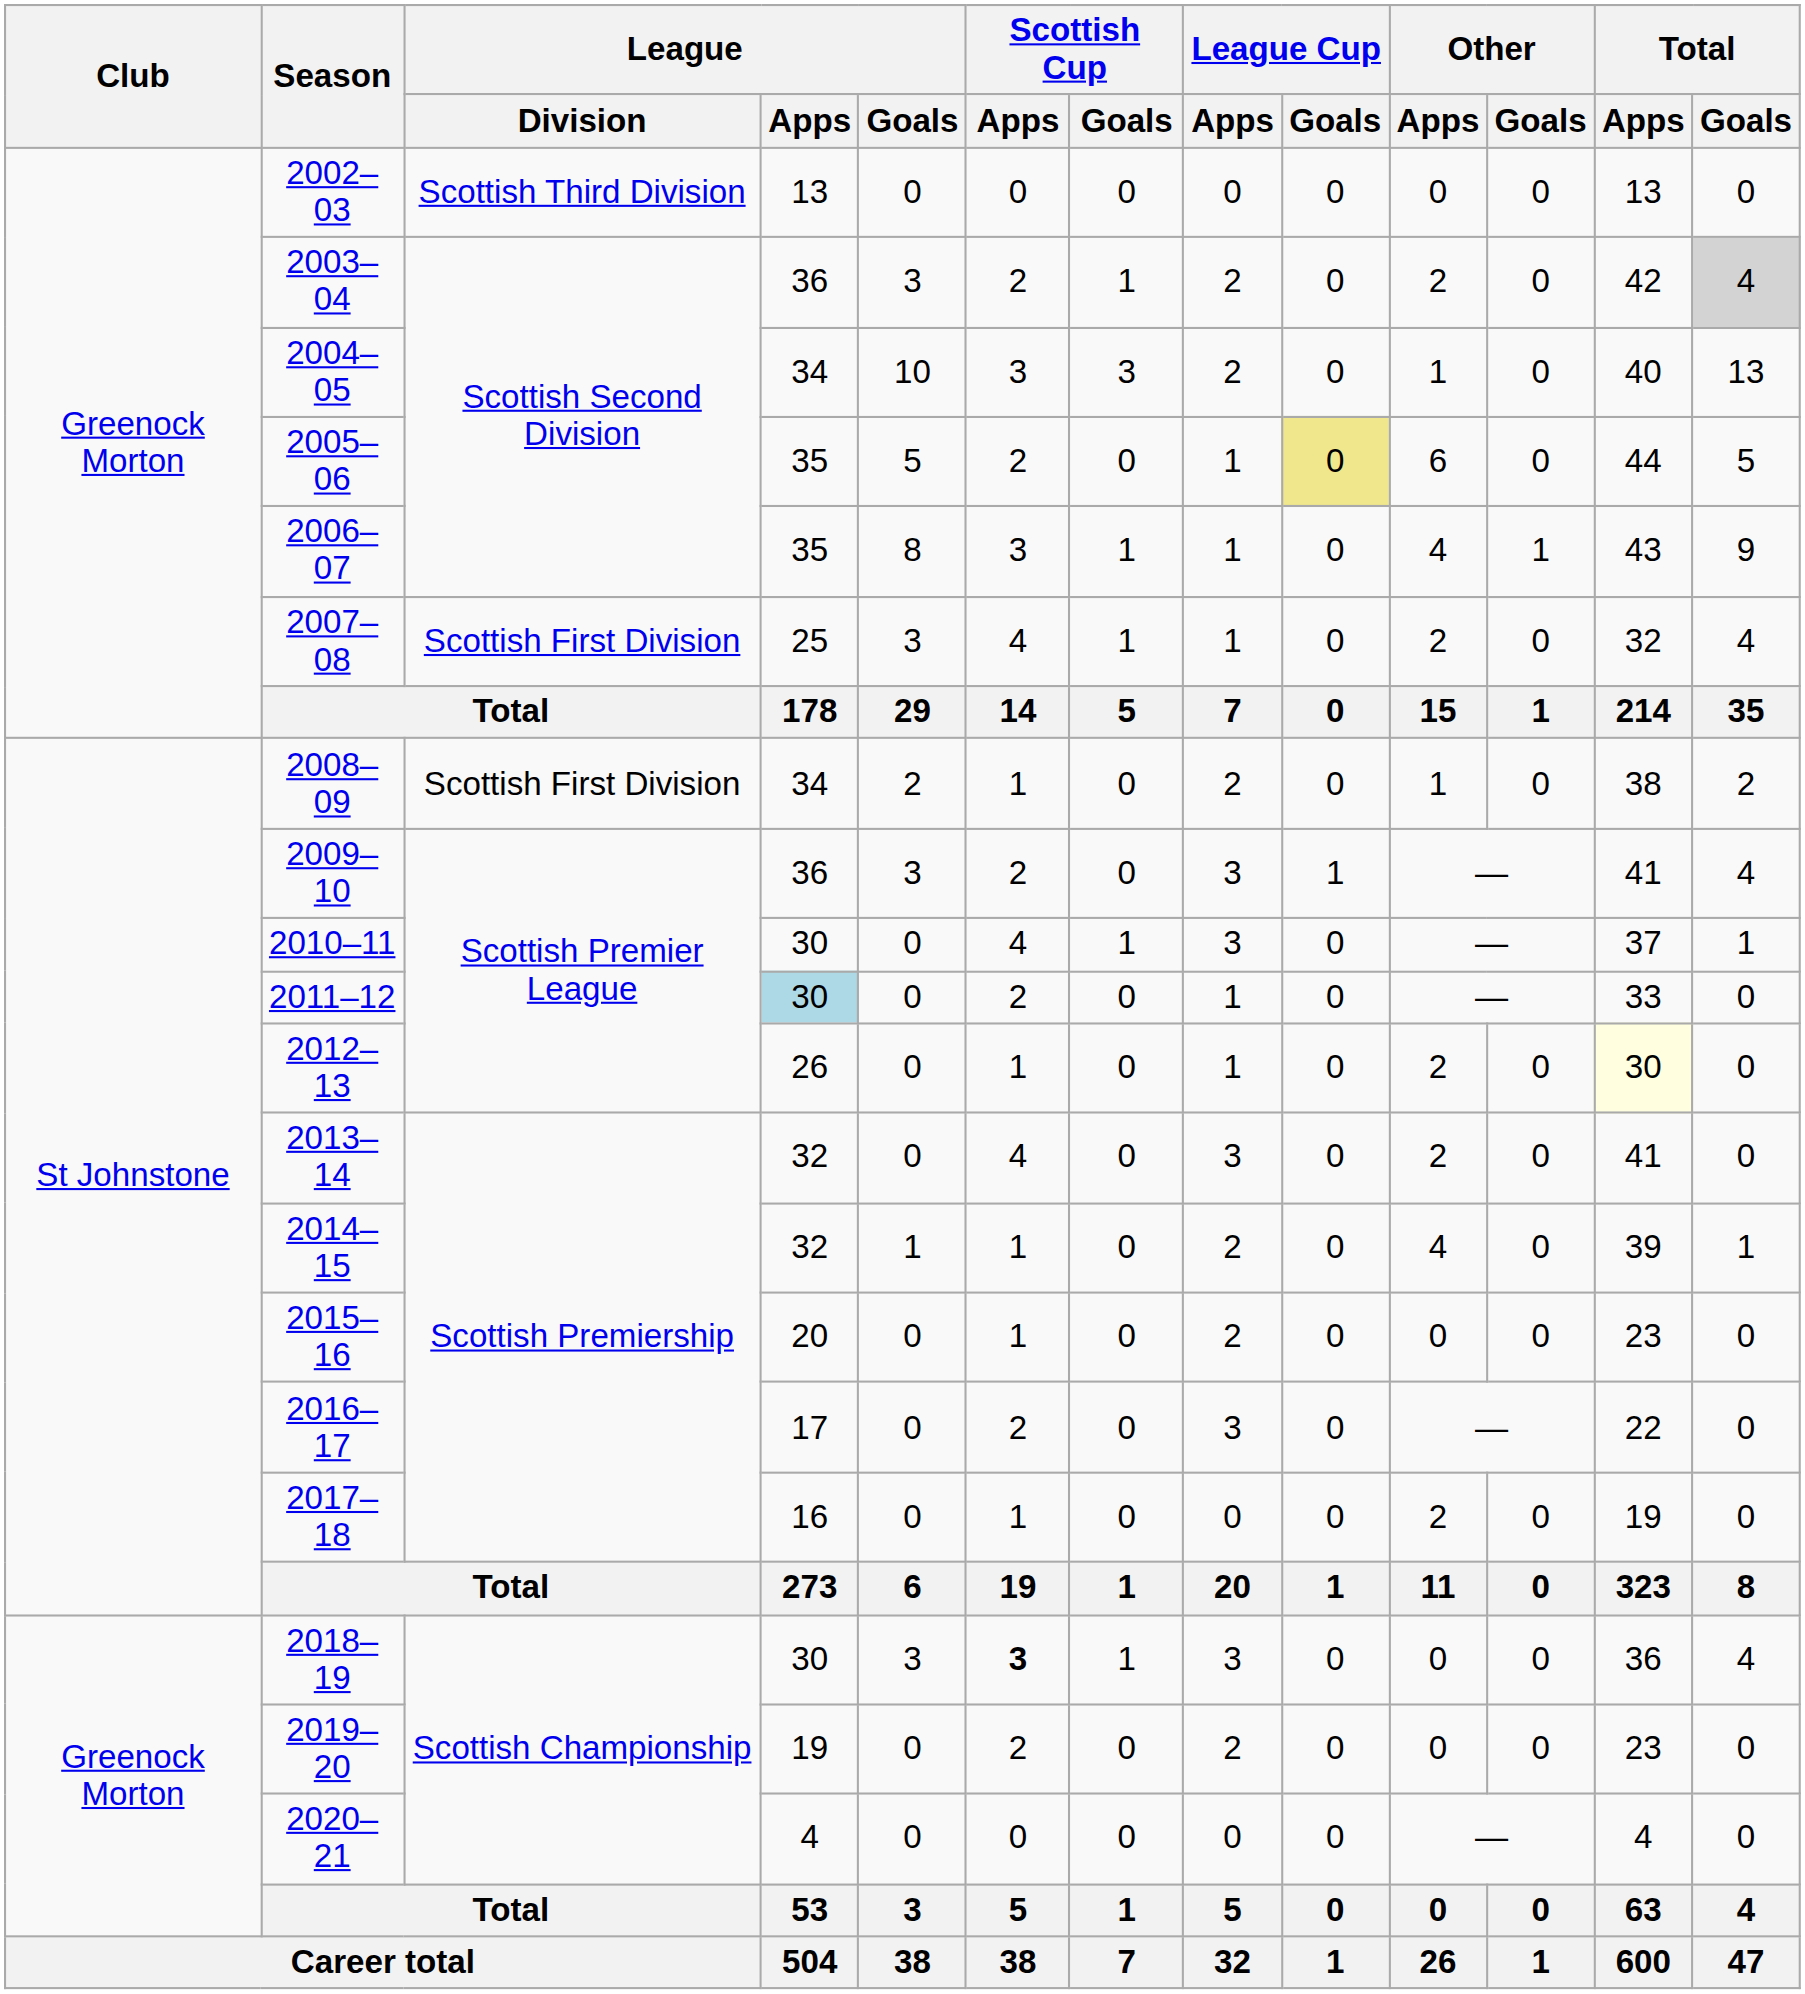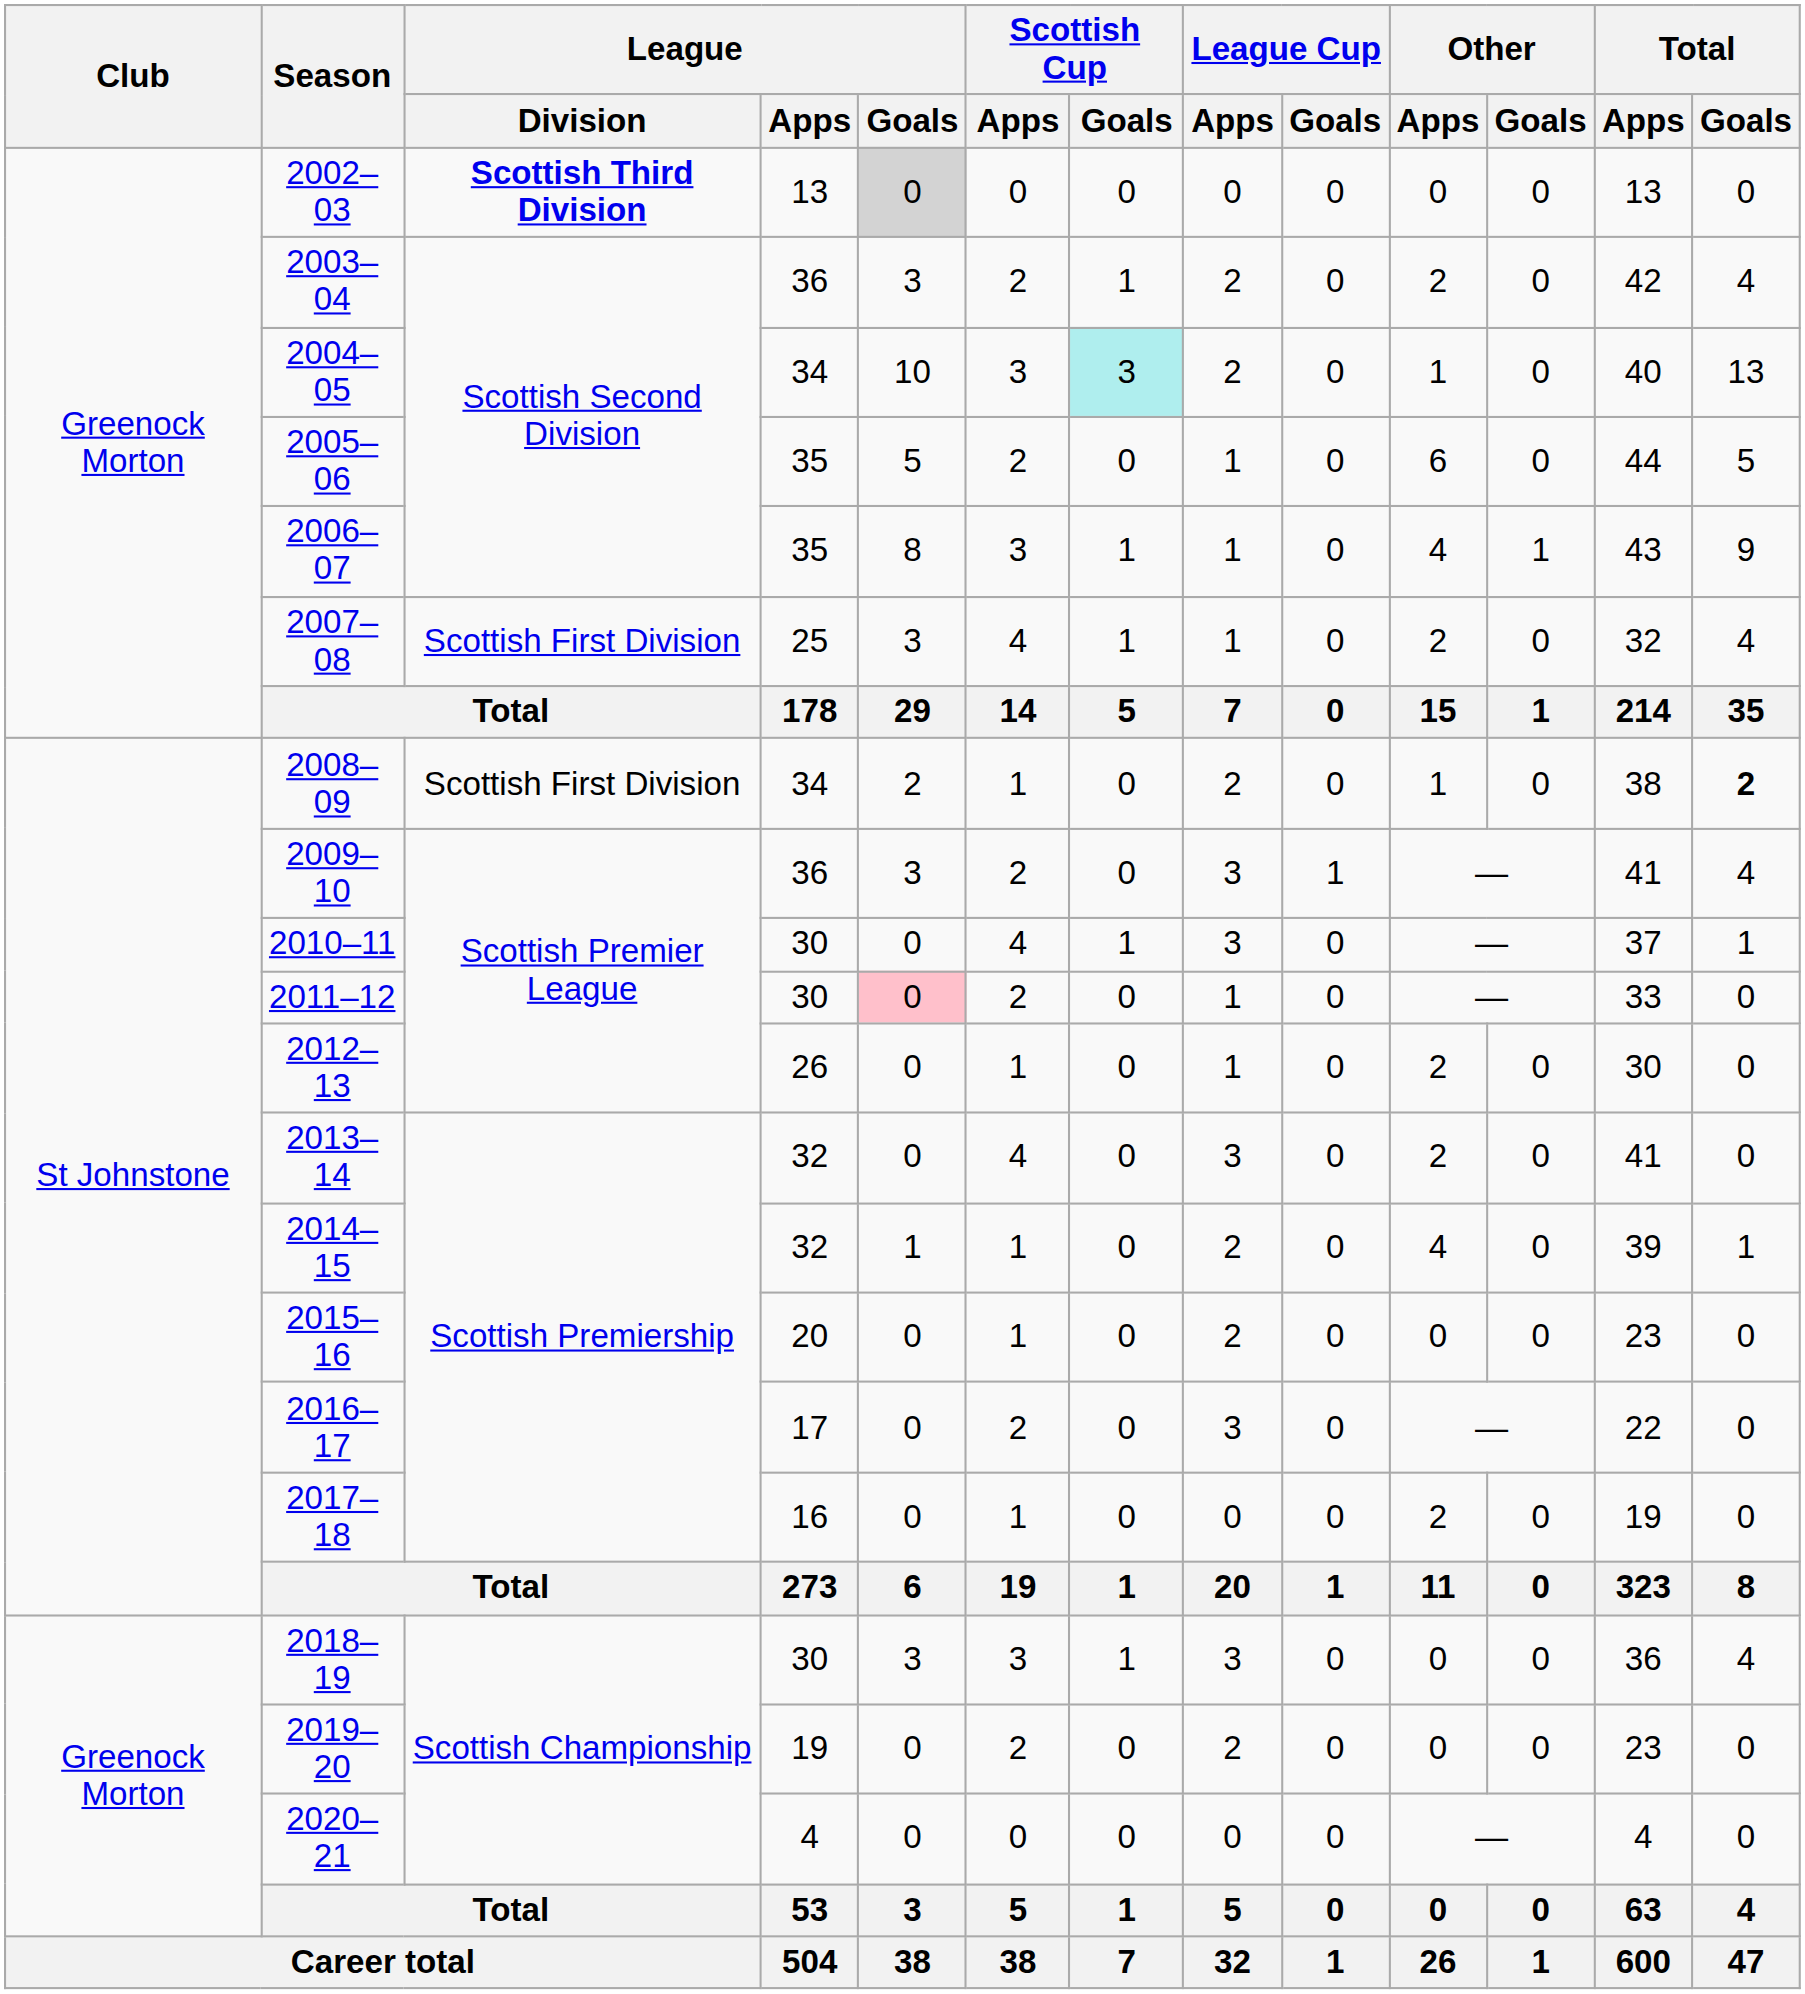(582, 191) normal -> (582, 191) bold
(912, 191) no background -> (912, 191) lightgrey background
(1746, 281) lightgrey background -> (1746, 281) no background
(1127, 371) no background -> (1127, 371) paleturquoise background
(1335, 461) khaki background -> (1335, 461) no background
(1746, 782) normal -> (1746, 782) bold
(810, 996) lightblue background -> (810, 996) no background
(912, 996) no background -> (912, 996) pink background
(1643, 1067) lightyellow background -> (1643, 1067) no background
(1018, 1658) bold -> (1018, 1658) normal
